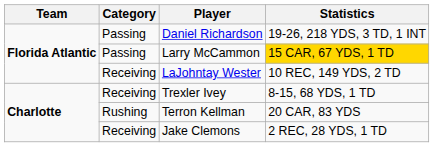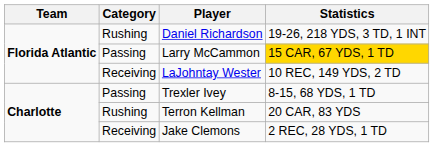(124, 34) Passing -> (125, 34) Rushing
(129, 92) Receiving -> (124, 92) Passing
